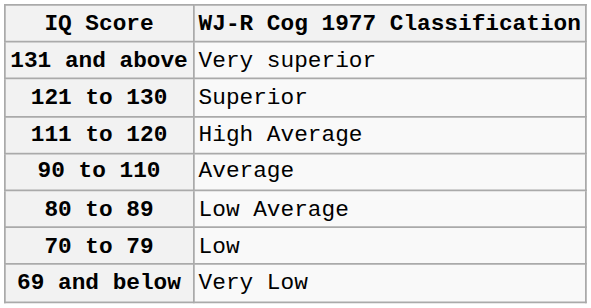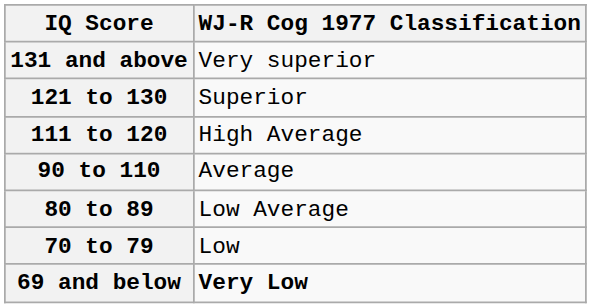(253, 283) normal -> (253, 283) bold
